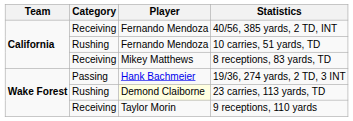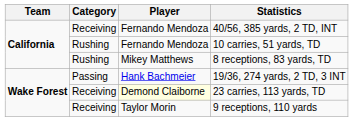(94, 60) Receiving -> (91, 60) Rushing
(91, 92) Rushing -> (94, 92) Receiving
